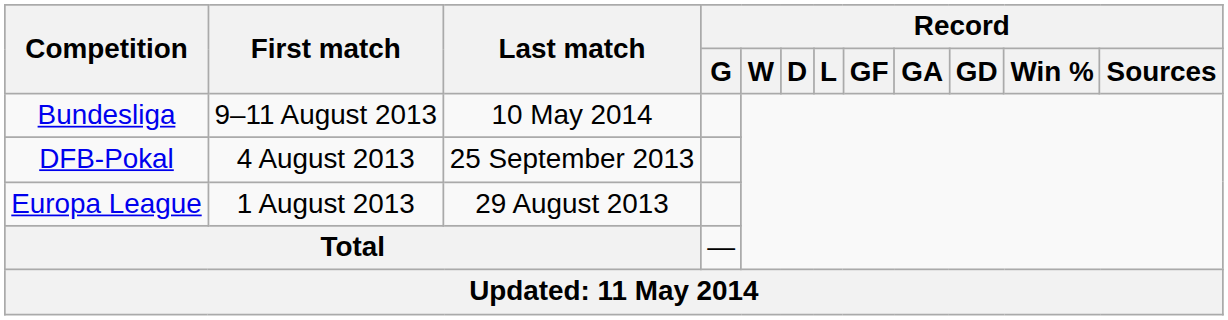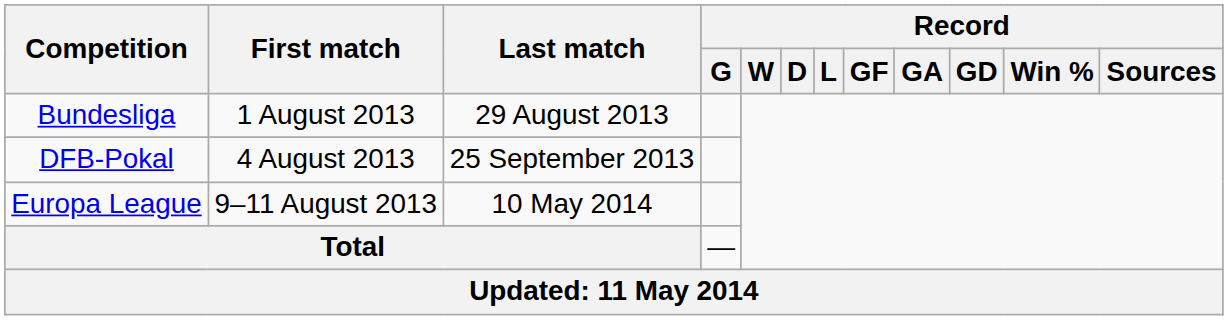(326, 114) 9–11 August 2013 -> (326, 114) 1 August 2013
(572, 114) 10 May 2014 -> (572, 114) 29 August 2013
(326, 203) 1 August 2013 -> (326, 203) 9–11 August 2013
(572, 203) 29 August 2013 -> (572, 203) 10 May 2014
